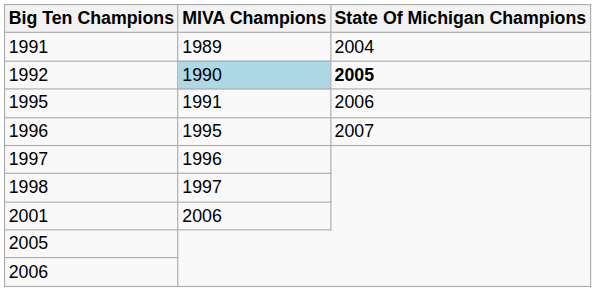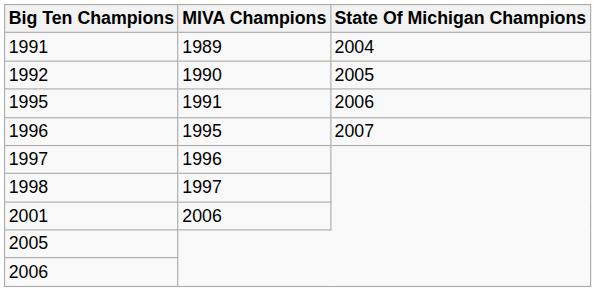(202, 74) lightblue background -> (202, 74) no background
(354, 74) bold -> (354, 74) normal
